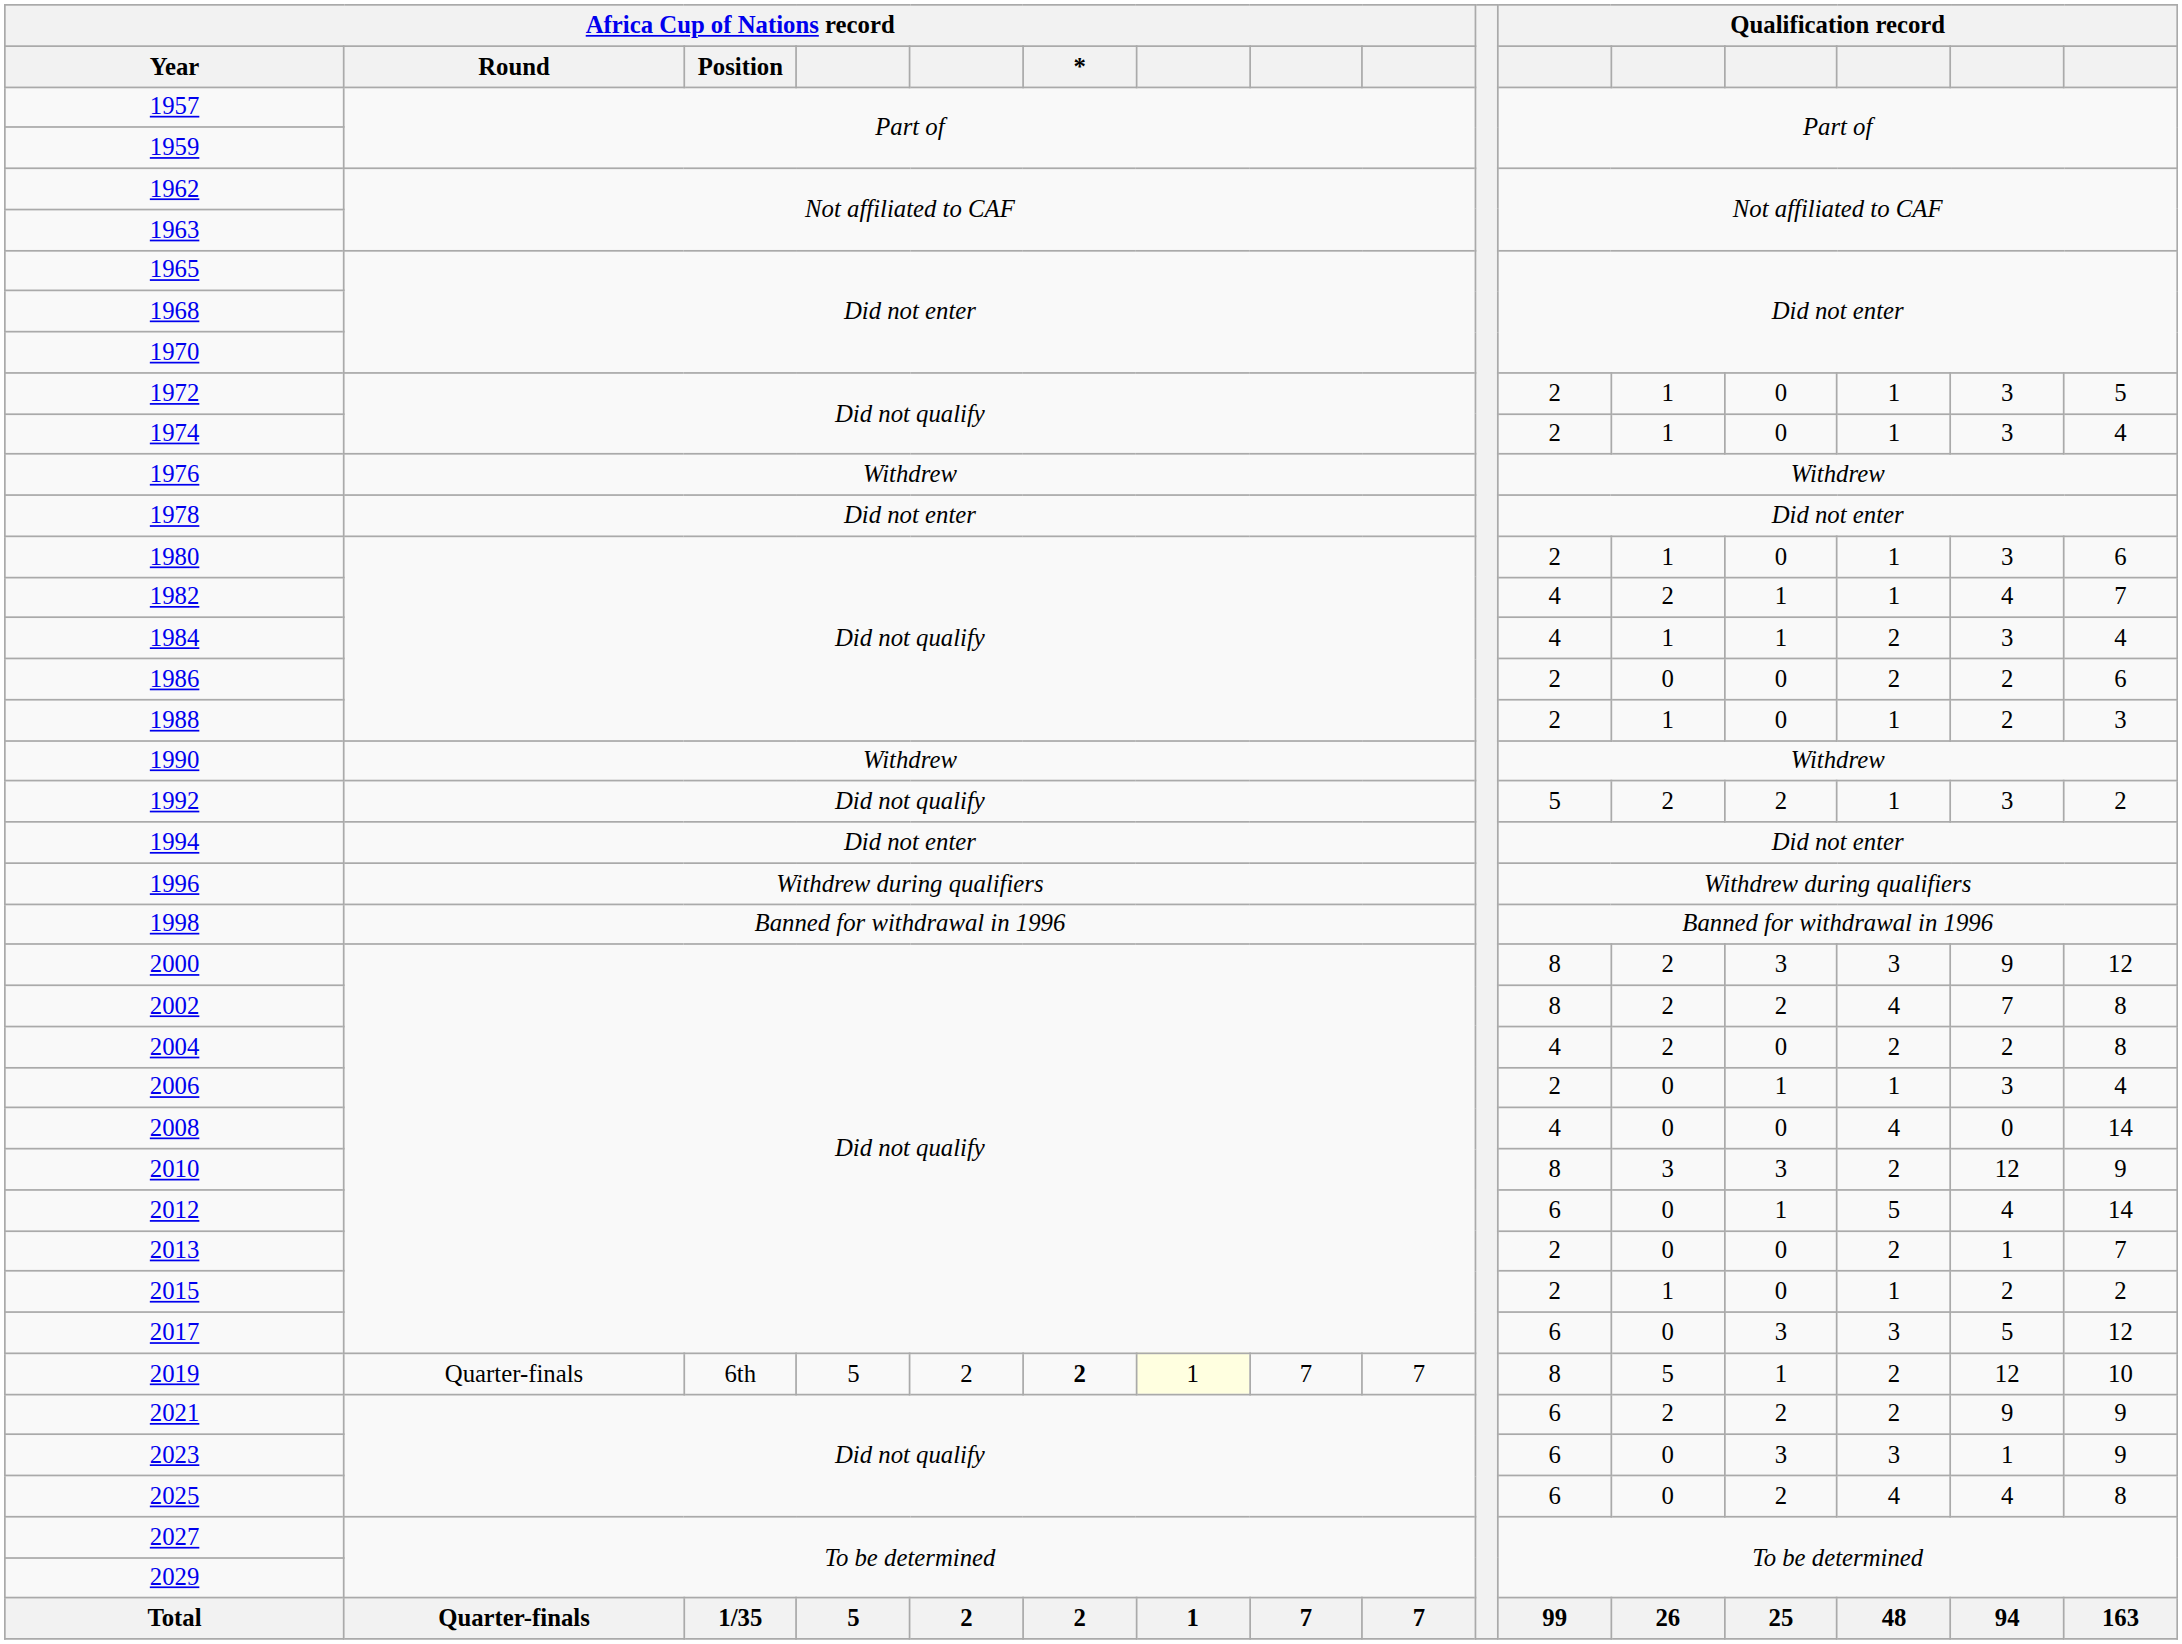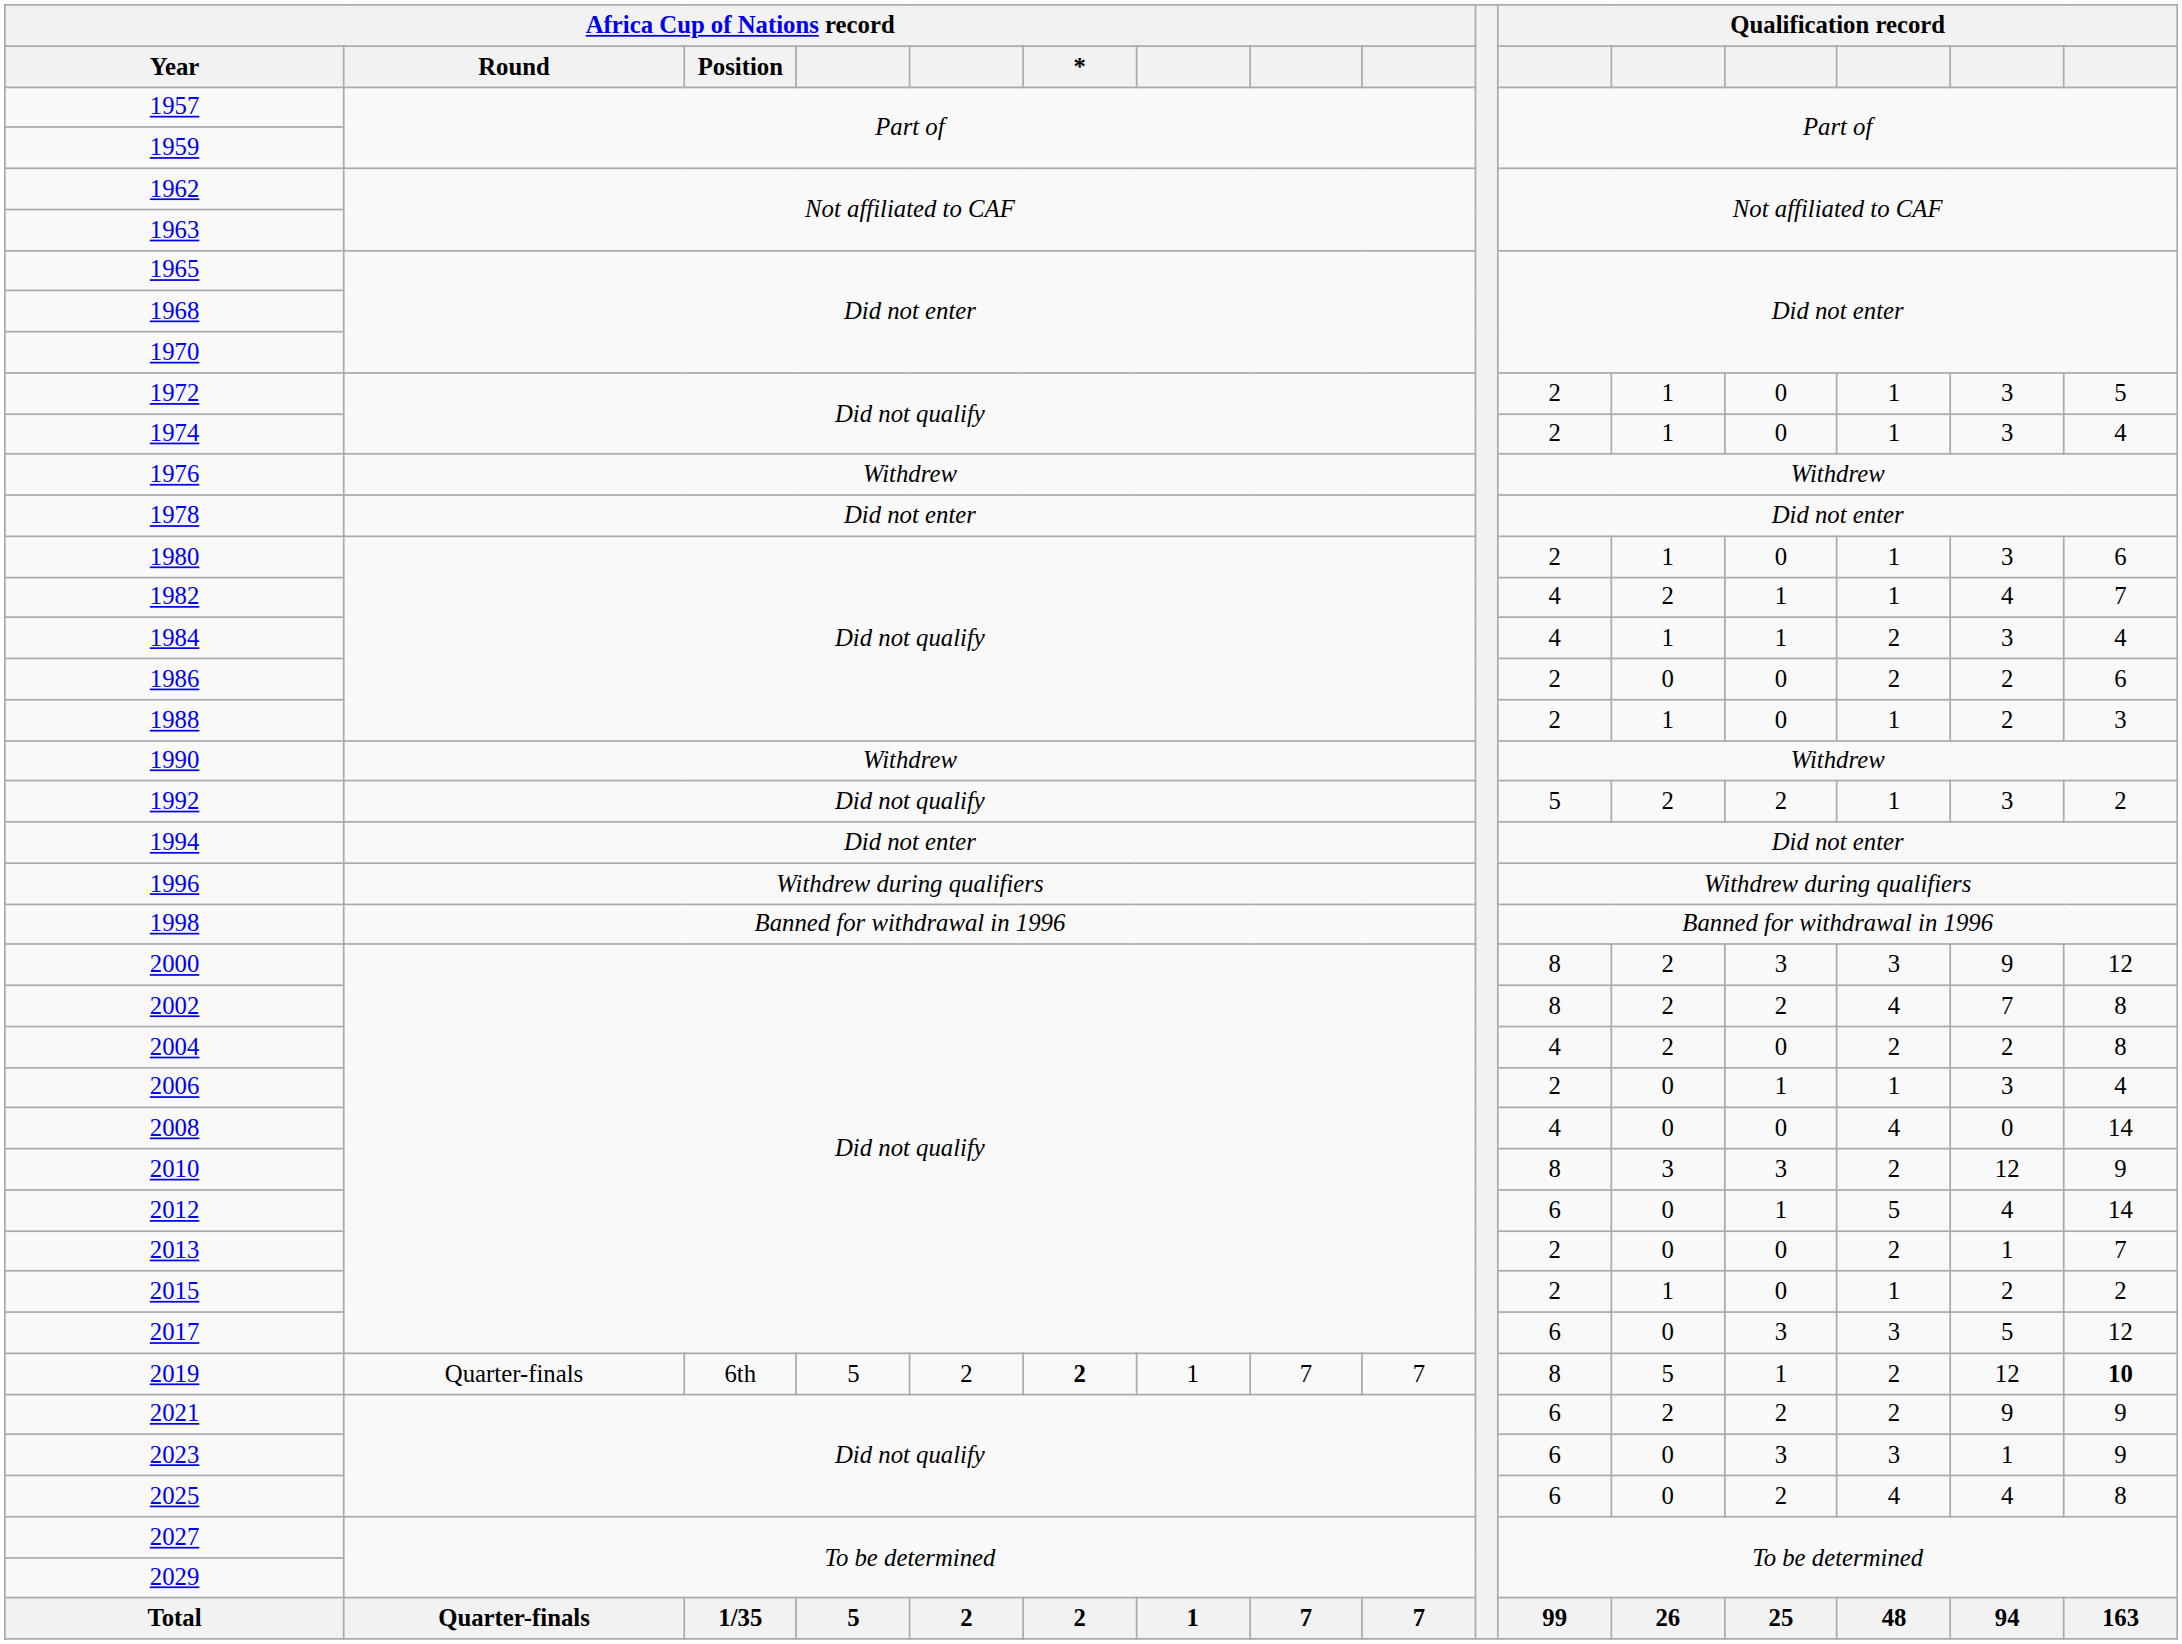(1193, 1373) lightyellow background -> (1193, 1373) no background
(2120, 1373) normal -> (2120, 1373) bold
